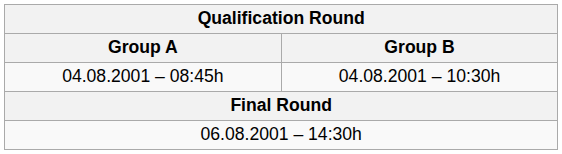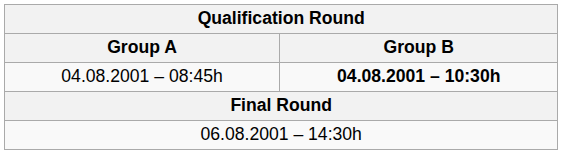(420, 76) normal -> (419, 76) bold
